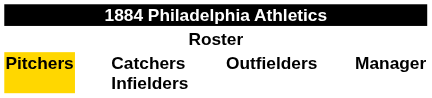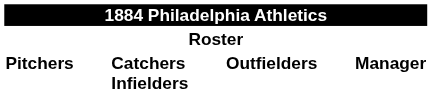(40, 63) gold background -> (40, 63) no background
